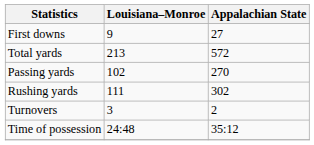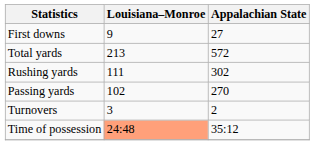rows swapped: (43, 91) <-> (41, 72)
(121, 130) no background -> (121, 130) lightsalmon background
